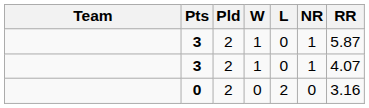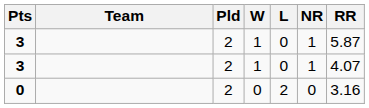columns swapped: (93, 16) <-> (197, 16)
